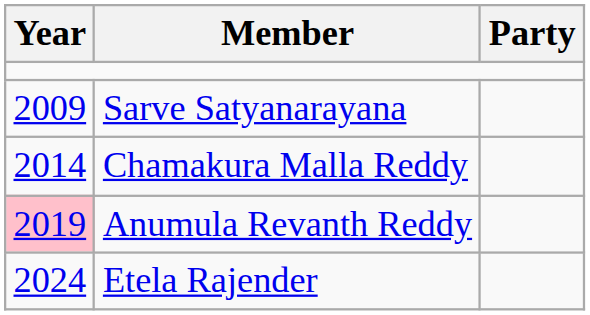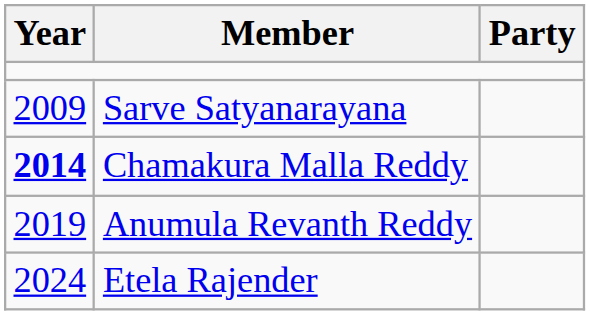(50, 165) normal -> (50, 165) bold
(50, 222) pink background -> (50, 222) no background
